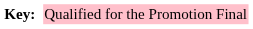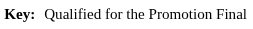(146, 14) pink background -> (146, 14) no background
